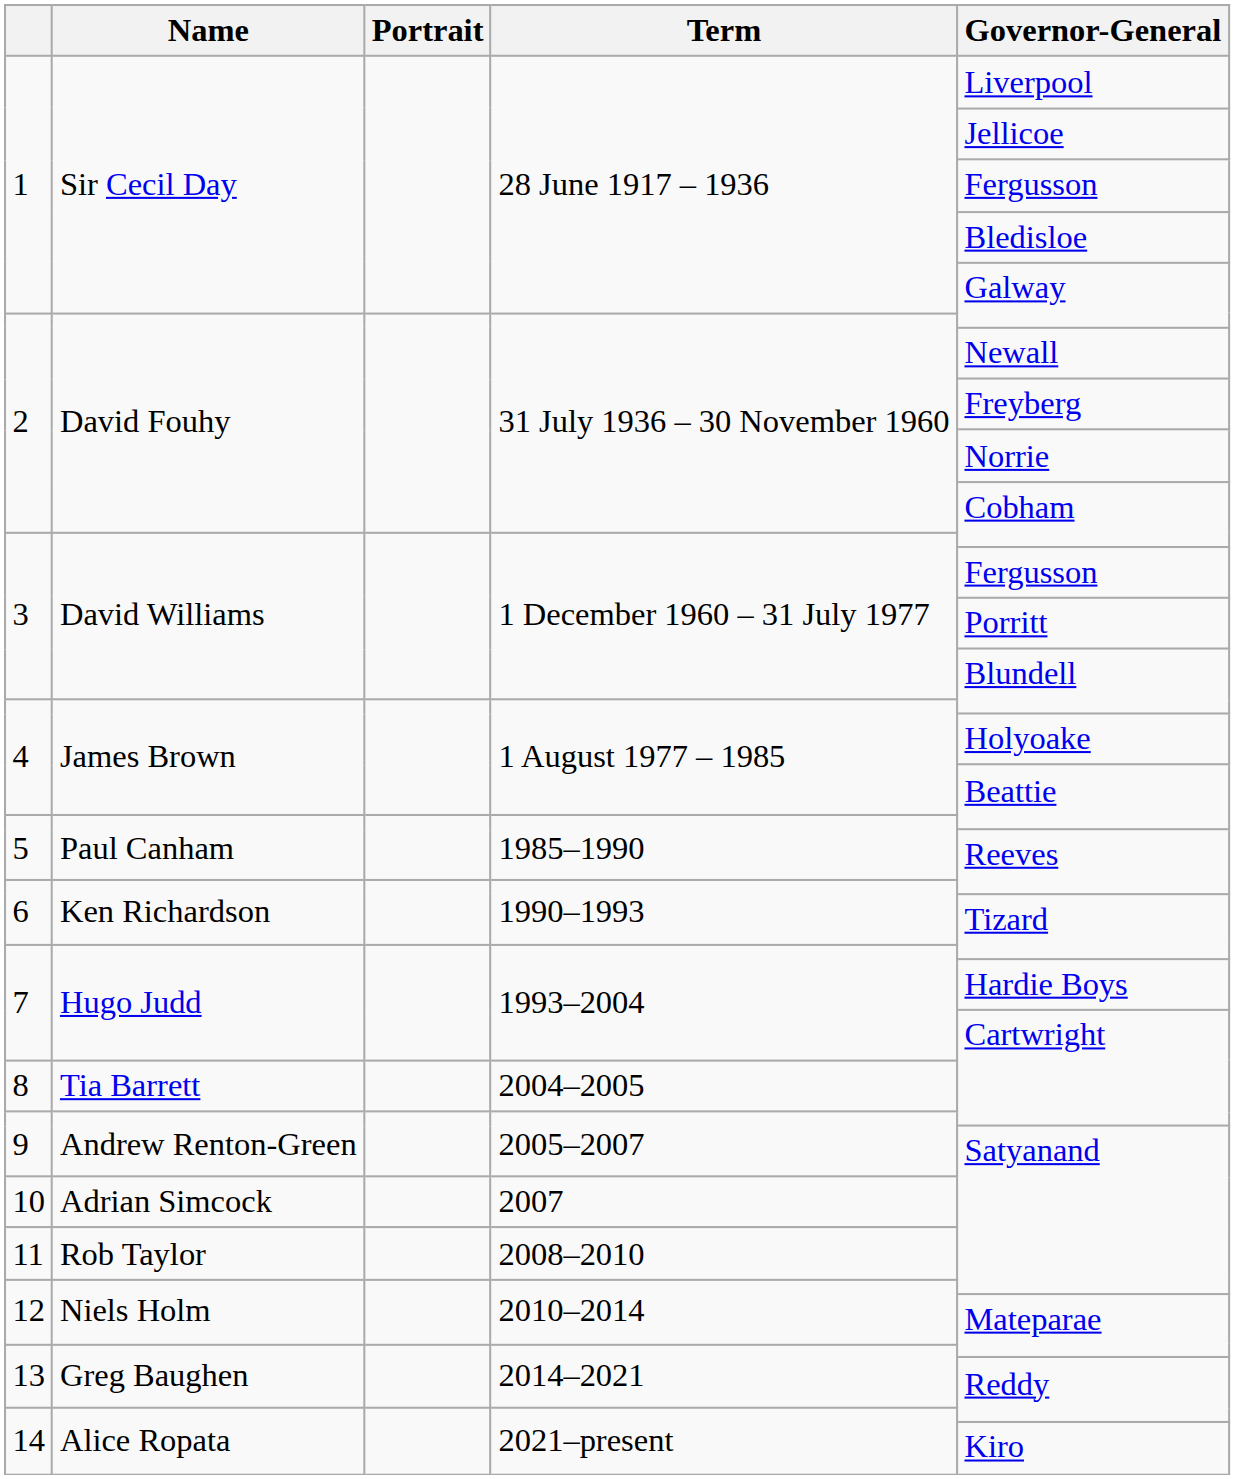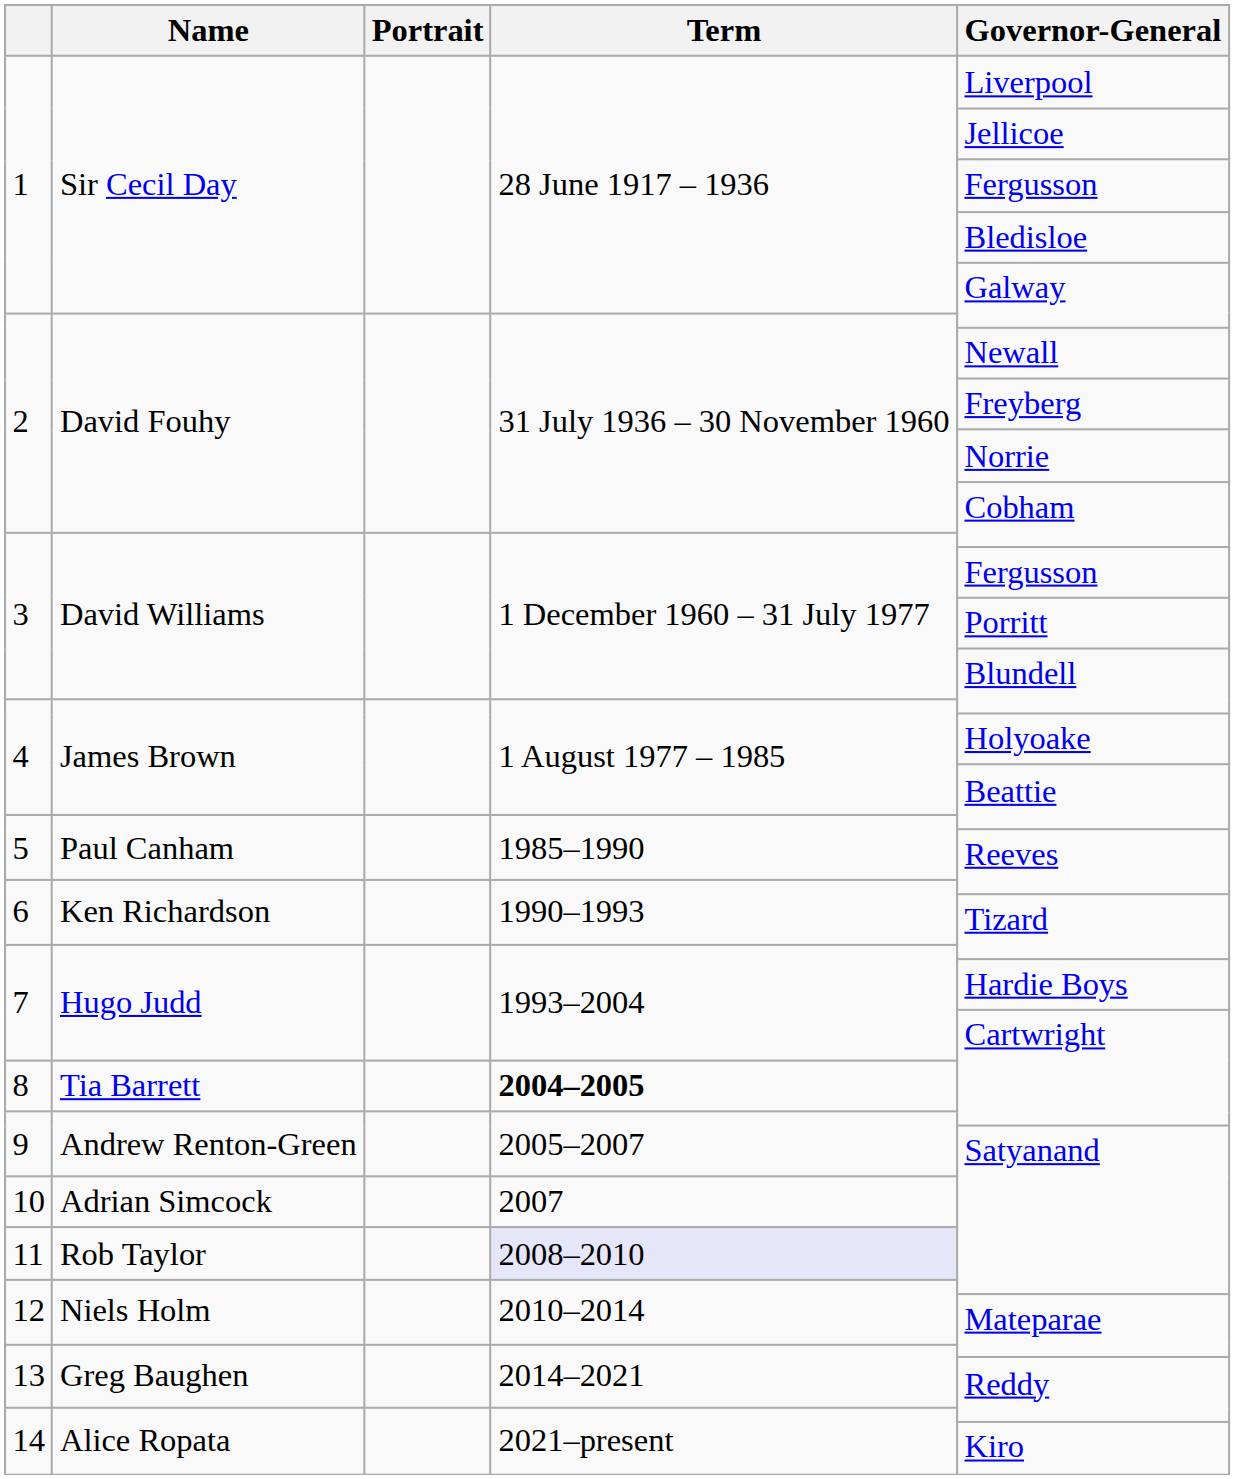(572, 1085) normal -> (572, 1085) bold
(572, 1253) no background -> (572, 1253) lavender background
